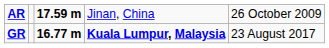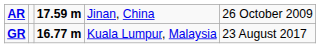(156, 33) bold -> (152, 33) normal
